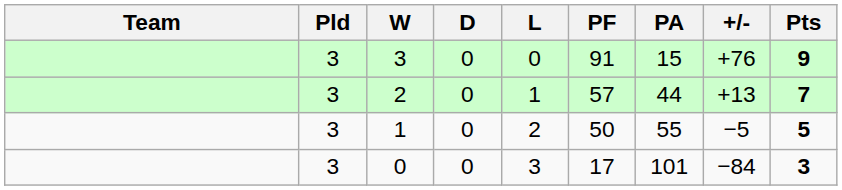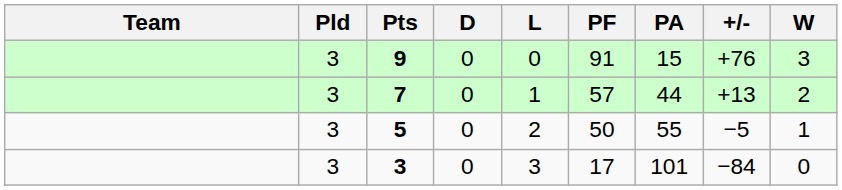columns swapped: (400, 22) <-> (804, 22)
